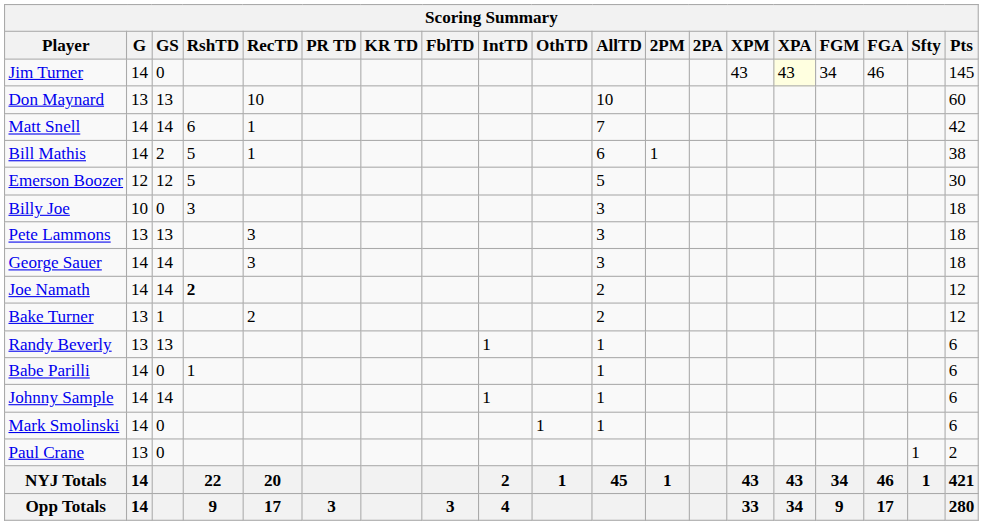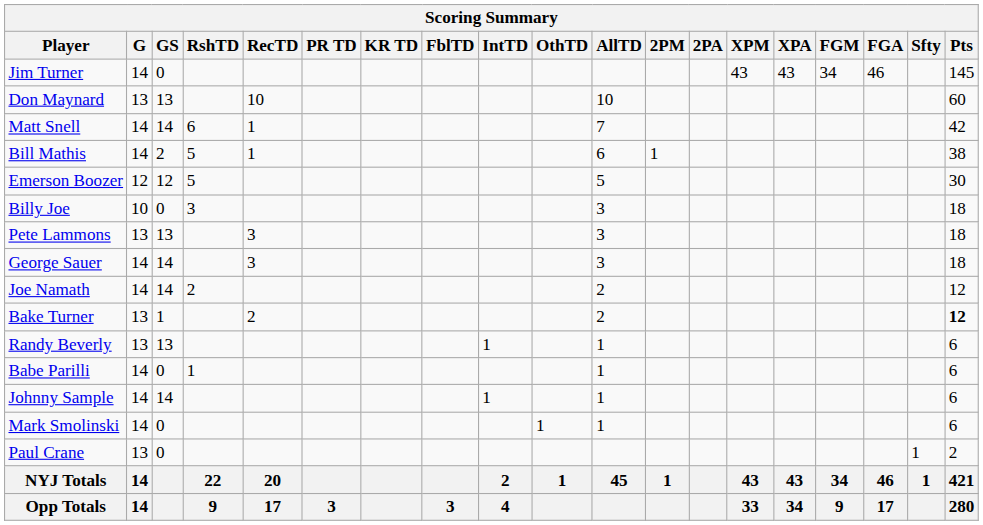(786, 72) lightyellow background -> (786, 72) no background
(191, 289) bold -> (191, 289) normal
(957, 316) normal -> (957, 316) bold
